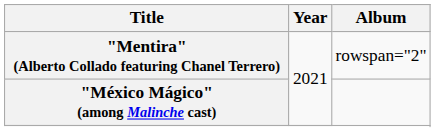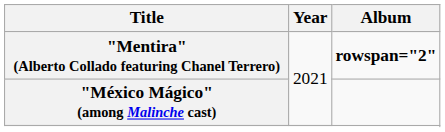(381, 55) normal -> (386, 55) bold
